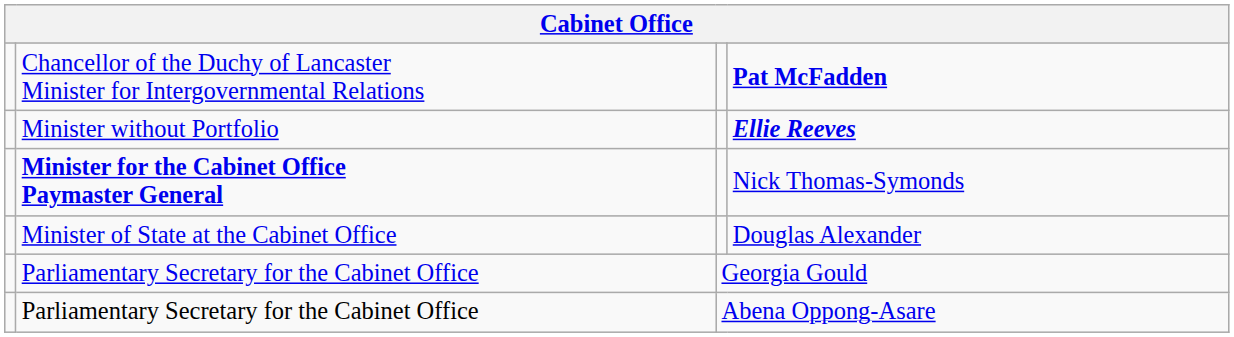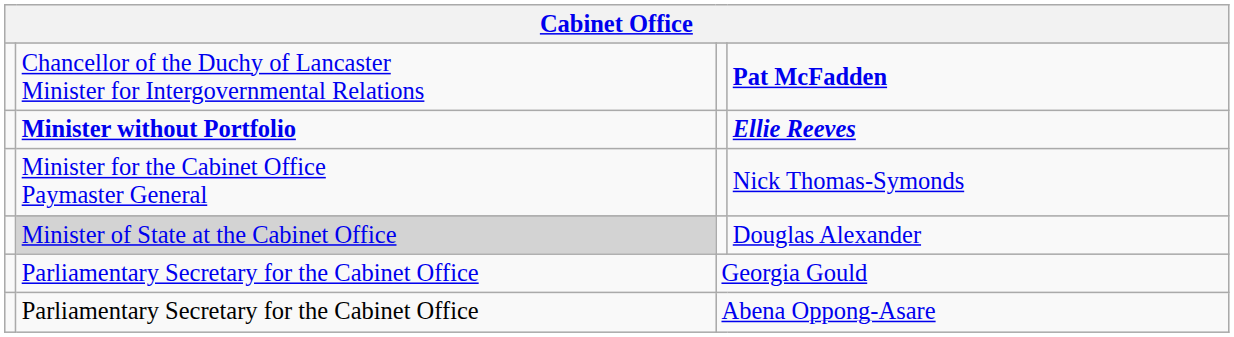(150, 129) normal -> (159, 129) bold
(184, 181) bold -> (174, 181) normal
(209, 234) no background -> (209, 234) lightgrey background
